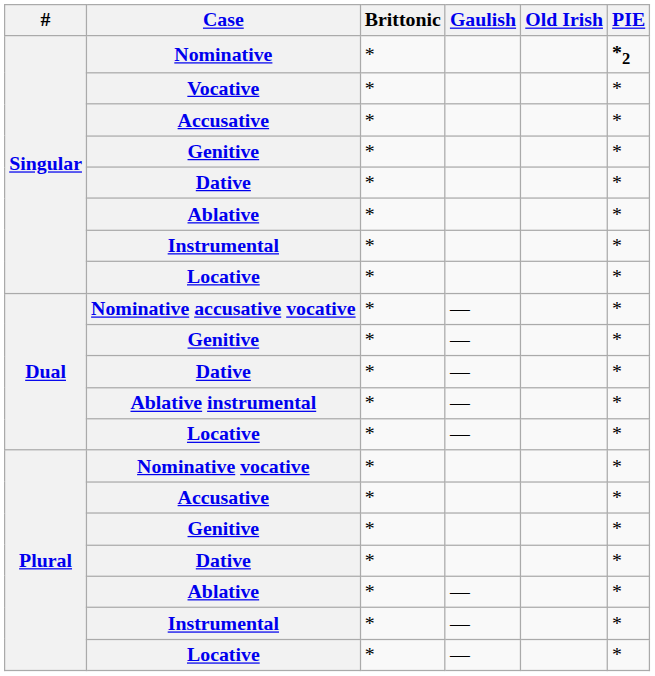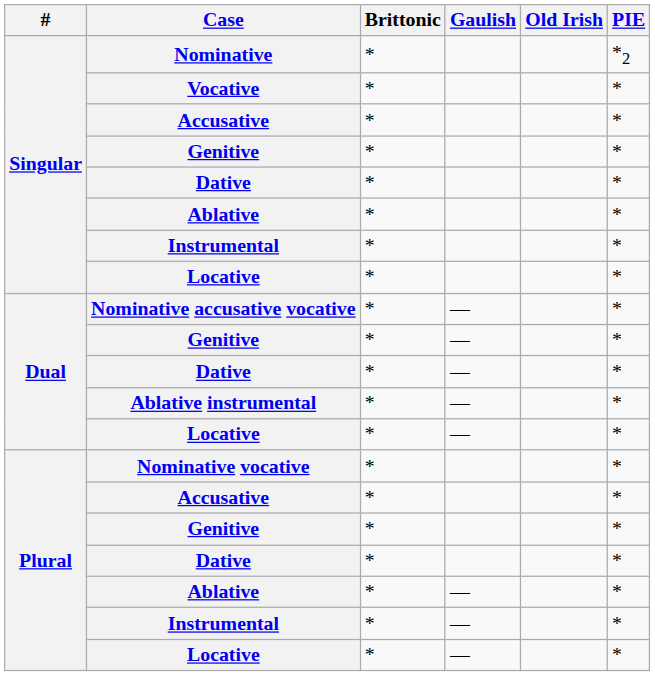(621, 54) bold -> (621, 54) normal
